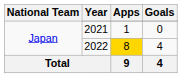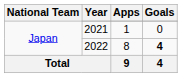(126, 47) gold background -> (126, 47) no background
(160, 47) normal -> (160, 47) bold
